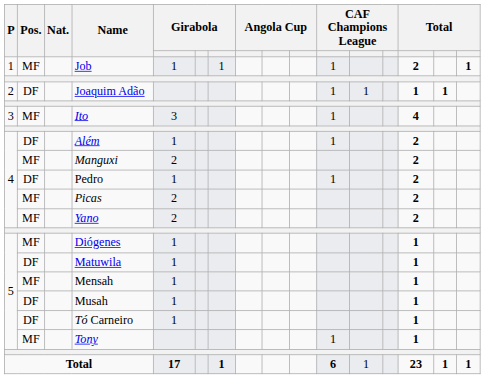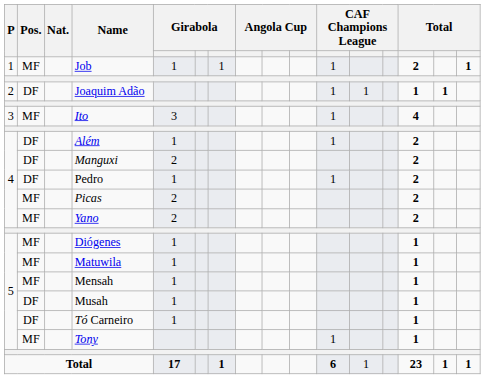(31, 160) MF -> (31, 160) DF
(31, 262) DF -> (31, 262) MF
